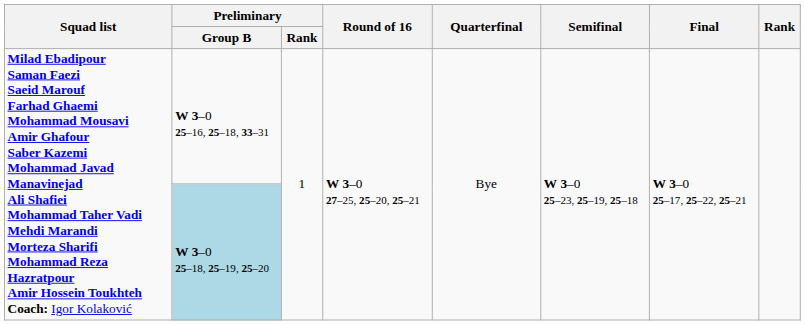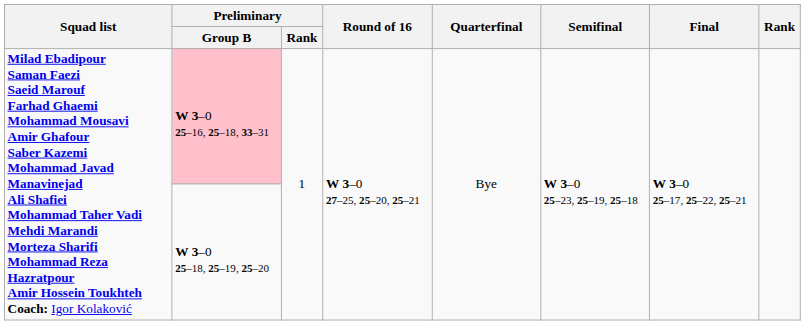(222, 124) no background -> (222, 124) pink background
(222, 260) lightblue background -> (222, 260) no background
